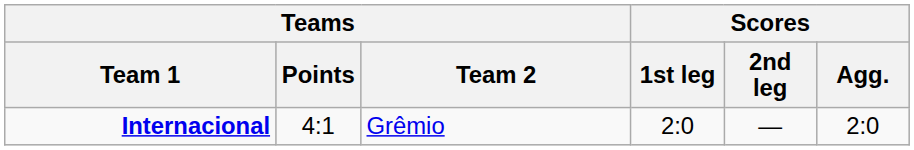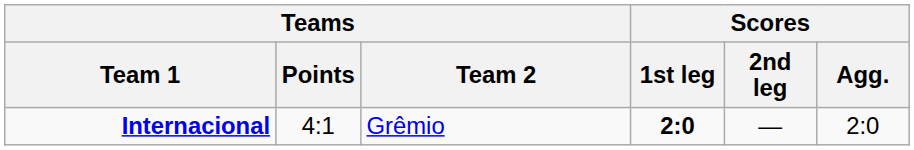(678, 125) normal -> (678, 125) bold
